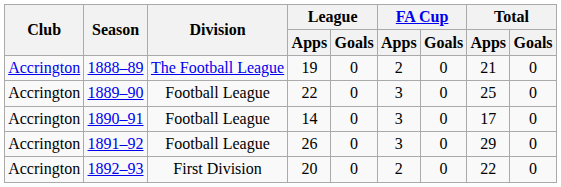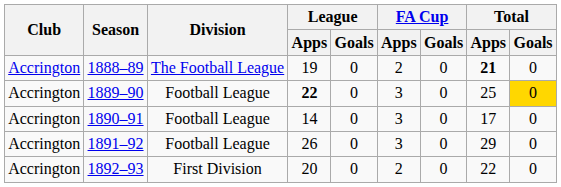(488, 67) normal -> (488, 67) bold
(309, 93) normal -> (309, 93) bold
(533, 93) no background -> (533, 93) gold background
